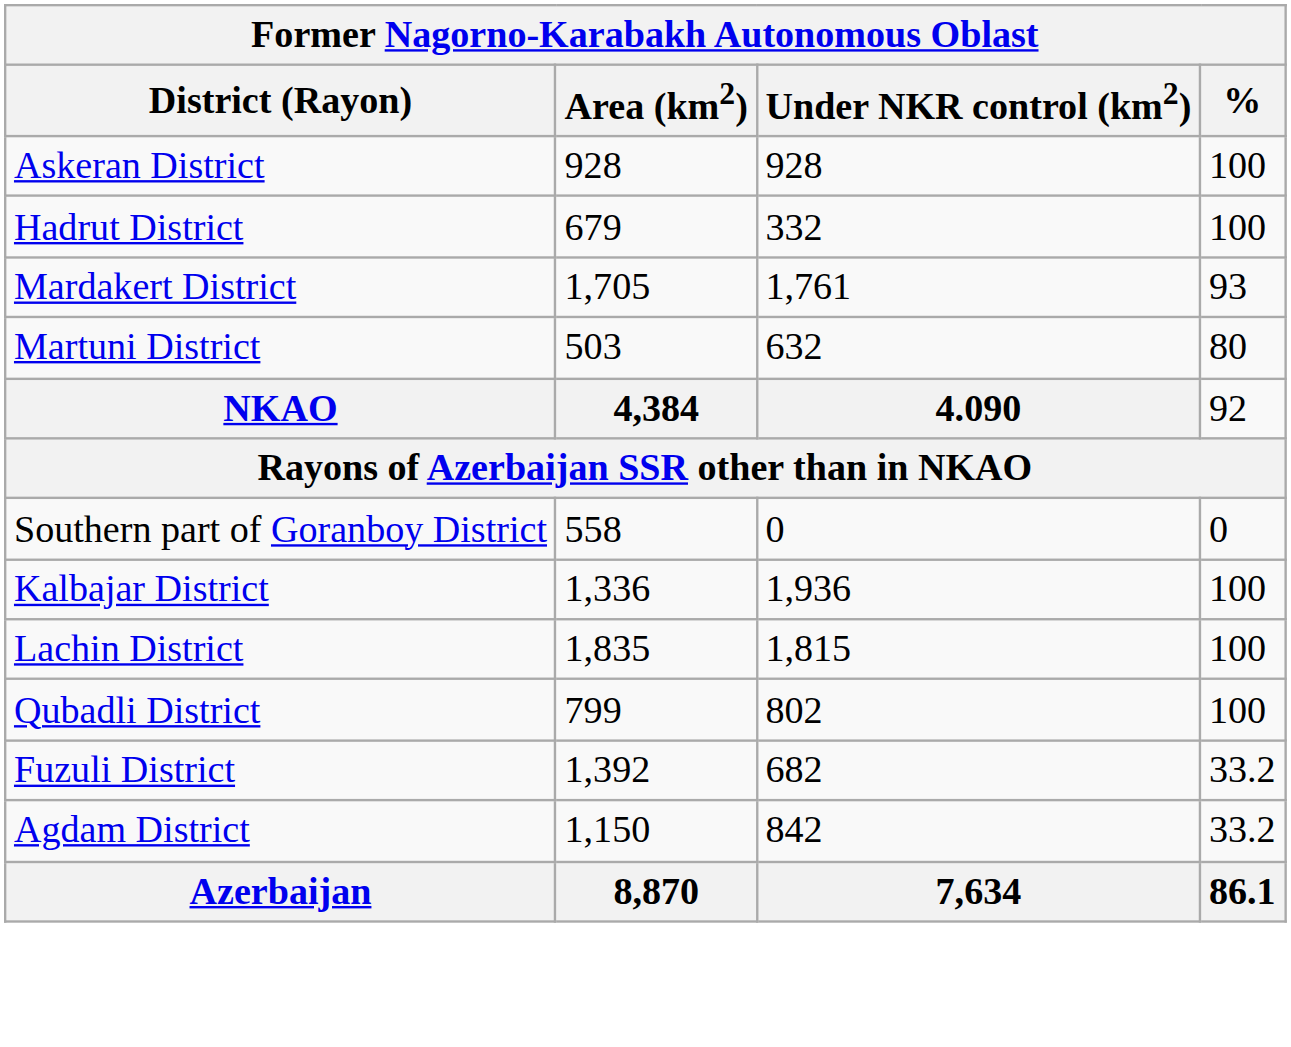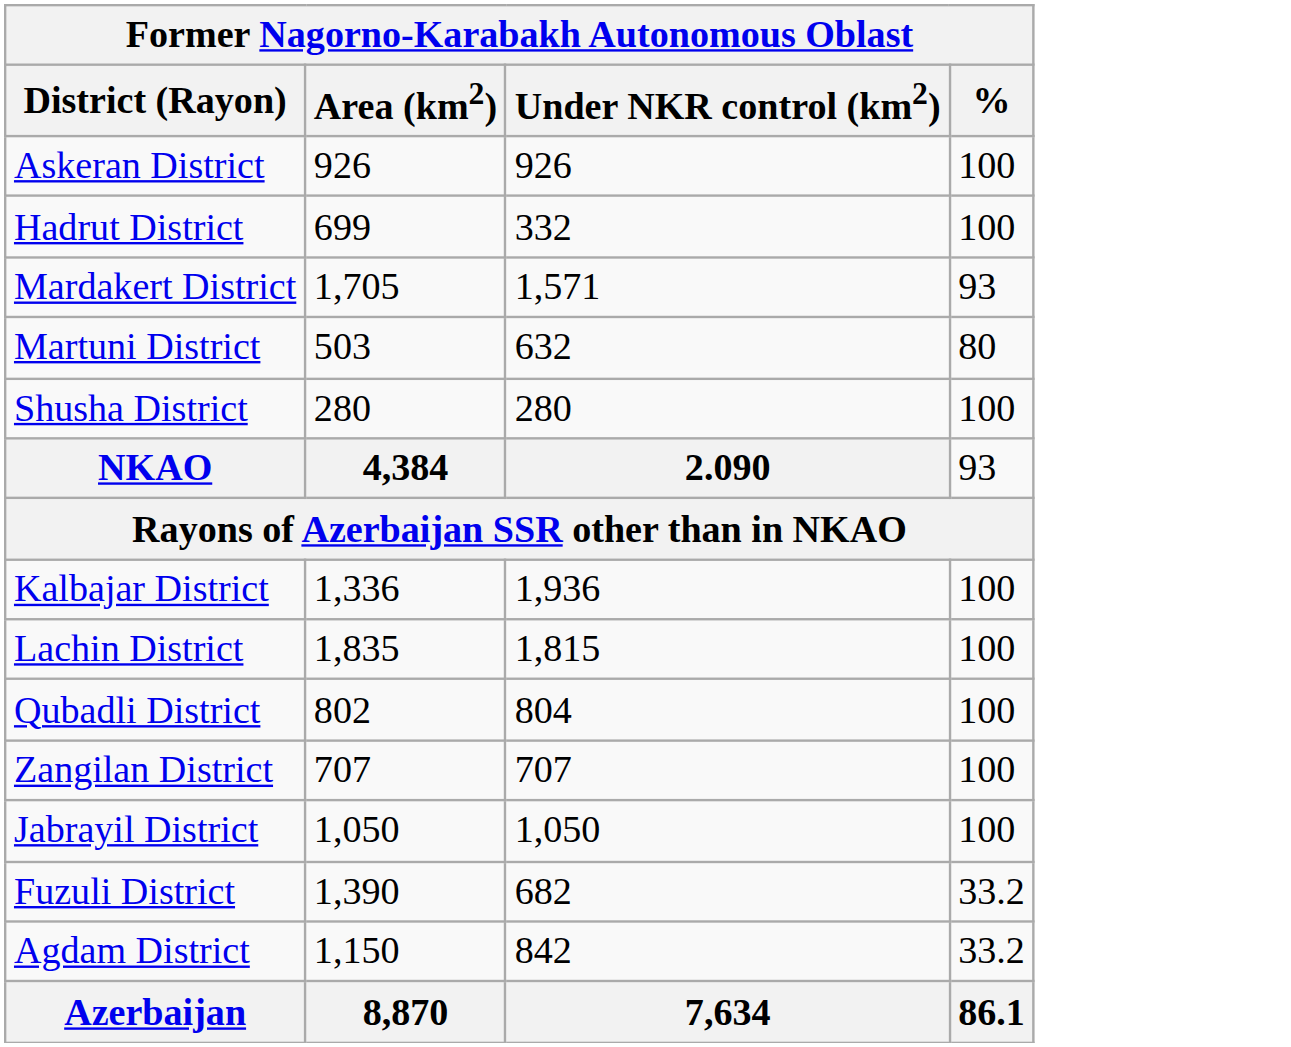(593, 165) 928 -> (342, 165) 926
(794, 165) 928 -> (543, 165) 926
(593, 226) 679 -> (342, 226) 699
(808, 286) 1,761 -> (558, 286) 1,571
+ row: (131, 407)
(978, 407) 4.090 -> (728, 467) 2.090
(1228, 407) 92 -> (977, 467) 93
- row: (280, 528)
(593, 709) 799 -> (342, 709) 802
(794, 709) 802 -> (543, 709) 804
+ row: (144, 769)
+ row: (136, 830)
(607, 769) 1,392 -> (357, 890) 1,390
